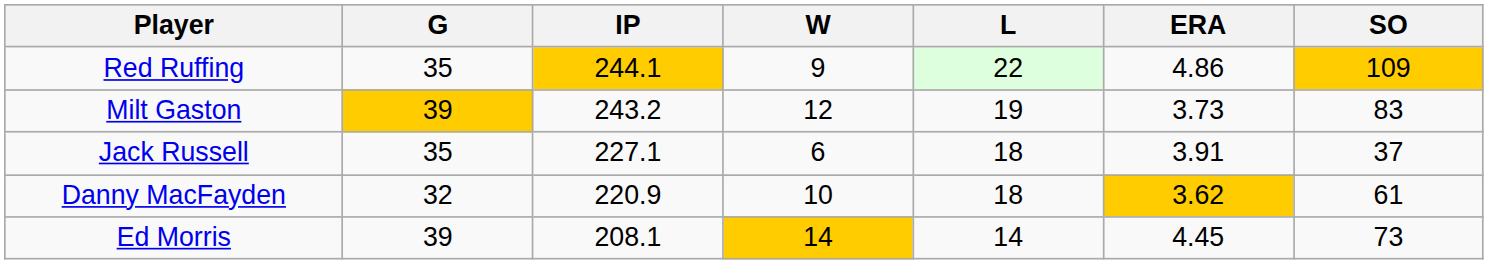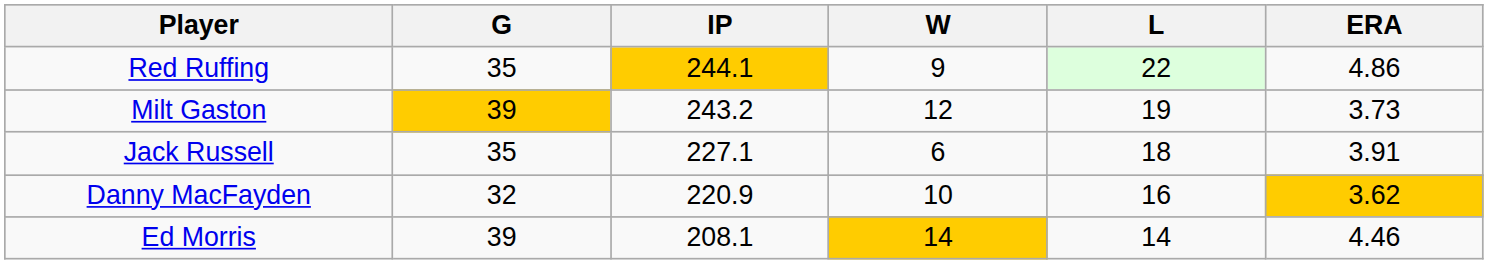- column: (1388, 25)
(1008, 195) 18 -> (1156, 195) 16
(1198, 237) 4.45 -> (1374, 237) 4.46
